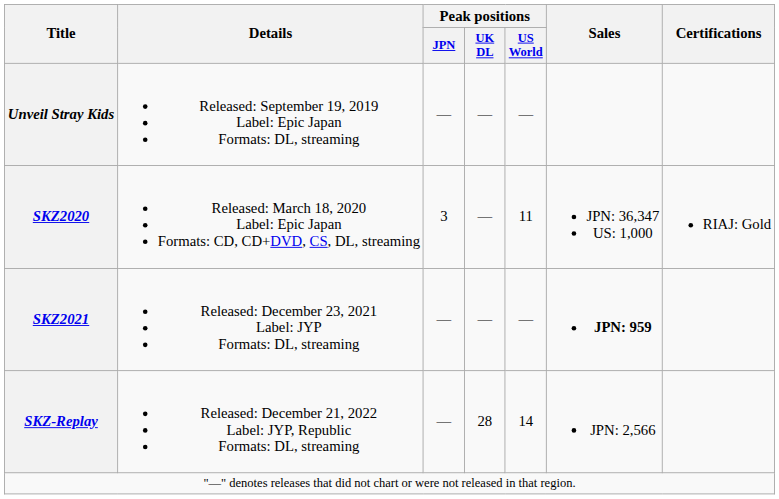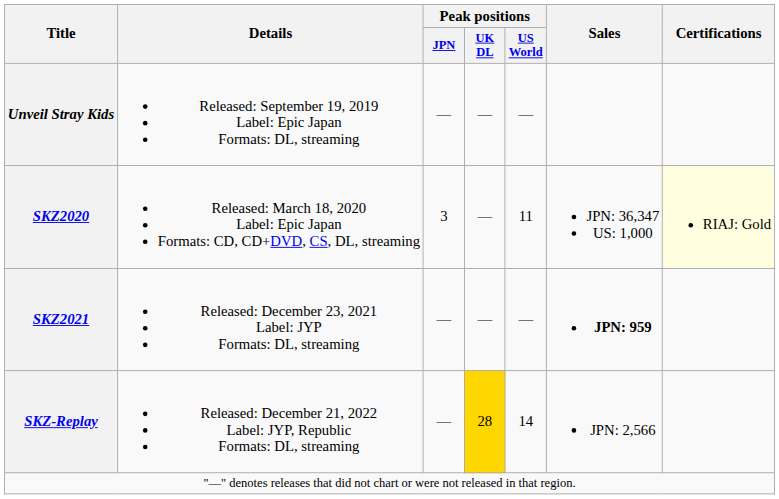(719, 225) no background -> (719, 225) lightyellow background
(485, 421) no background -> (485, 421) gold background
